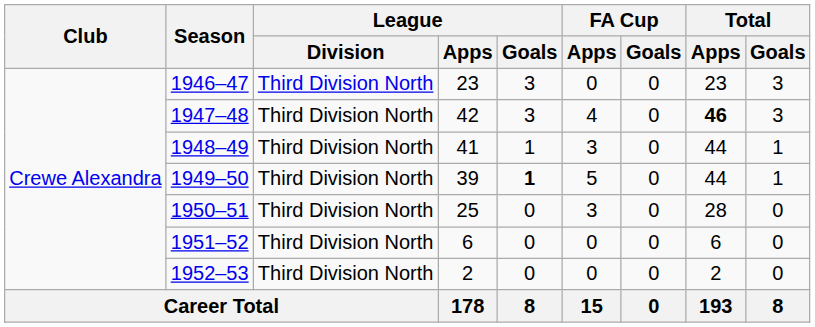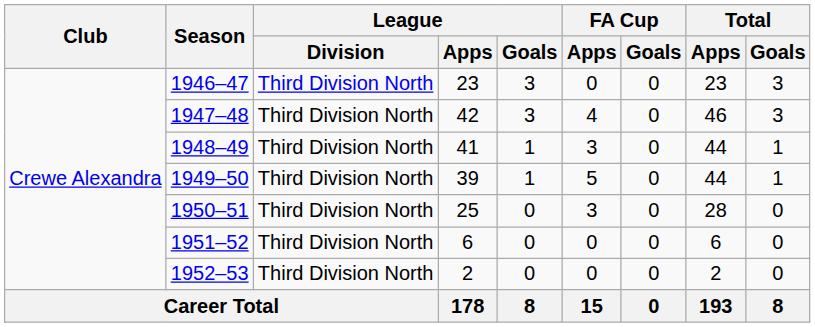(716, 115) bold -> (716, 115) normal
(530, 178) bold -> (530, 178) normal
